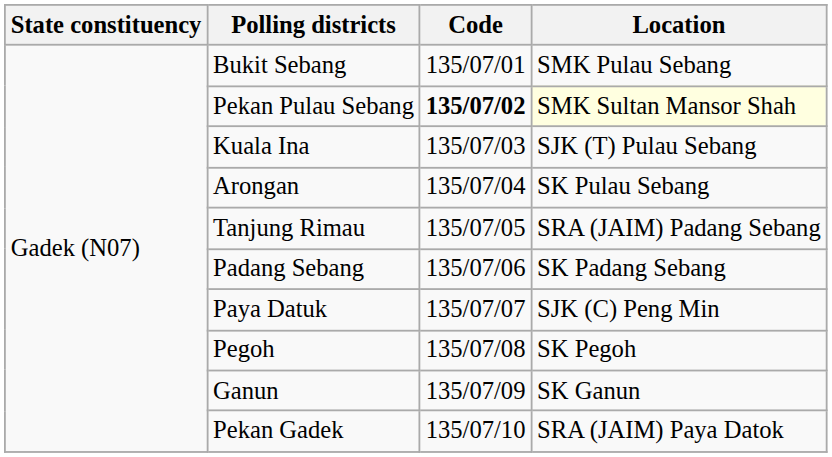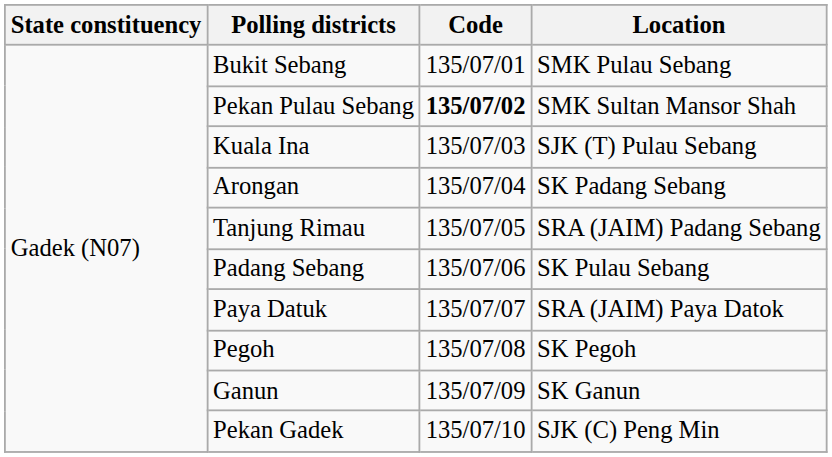(667, 105) lightyellow background -> (667, 105) no background
(623, 186) SK Pulau Sebang -> (631, 186) SK Padang Sebang
(631, 268) SK Padang Sebang -> (623, 268) SK Pulau Sebang
(628, 308) SJK (C) Peng Min -> (660, 308) SRA (JAIM) Paya Datok
(660, 430) SRA (JAIM) Paya Datok -> (628, 430) SJK (C) Peng Min
